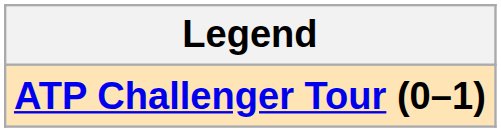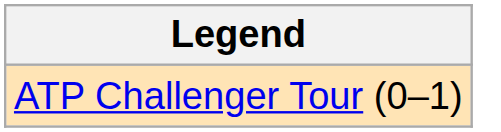(250, 95) bold -> (238, 95) normal
